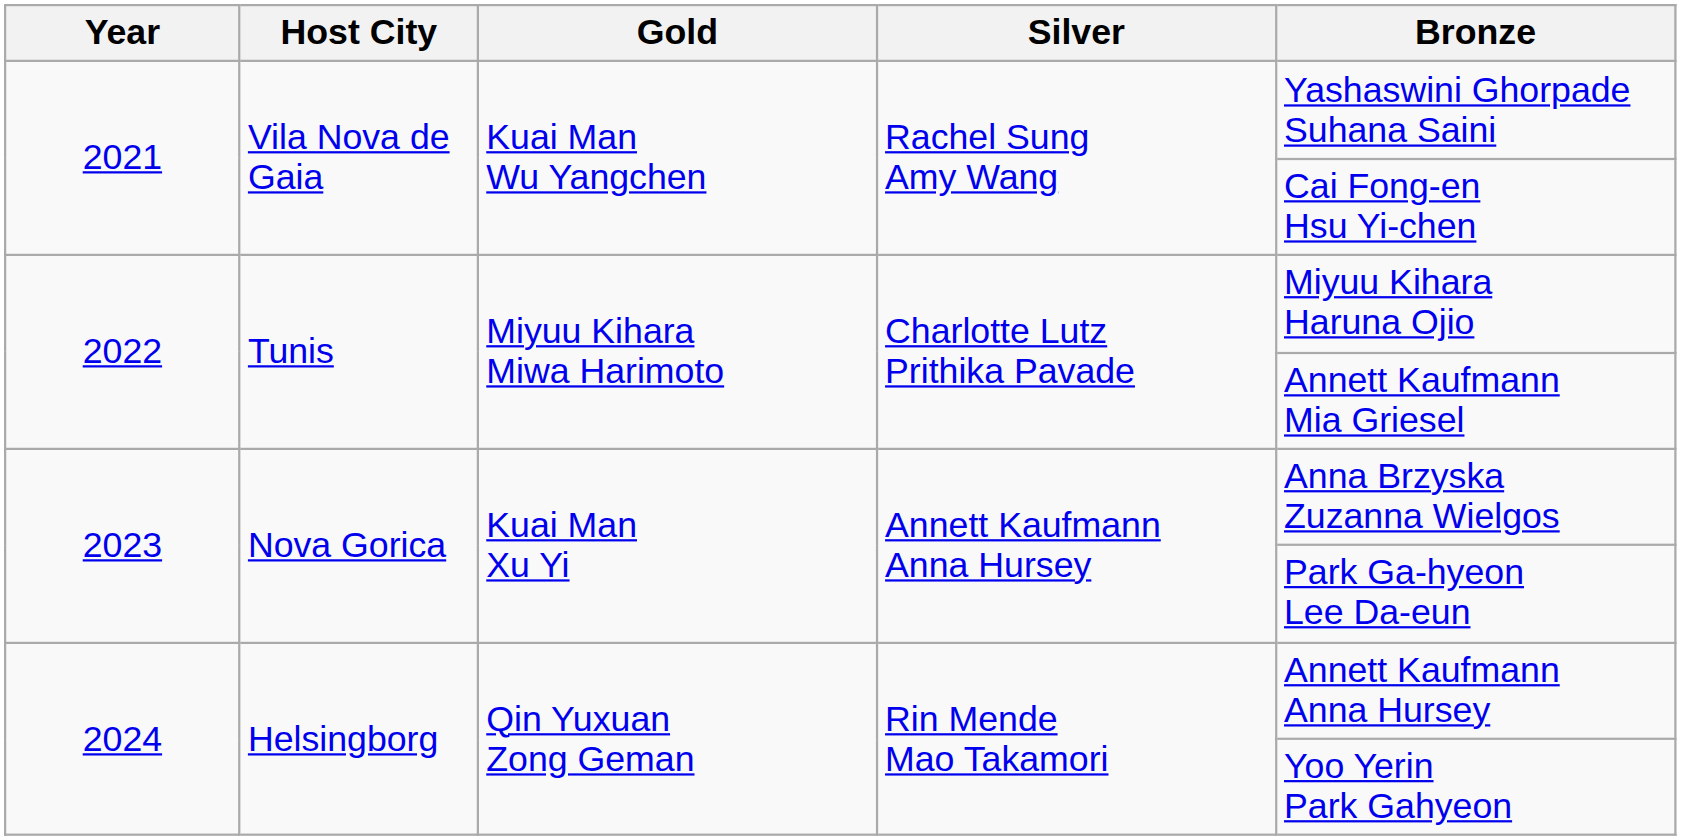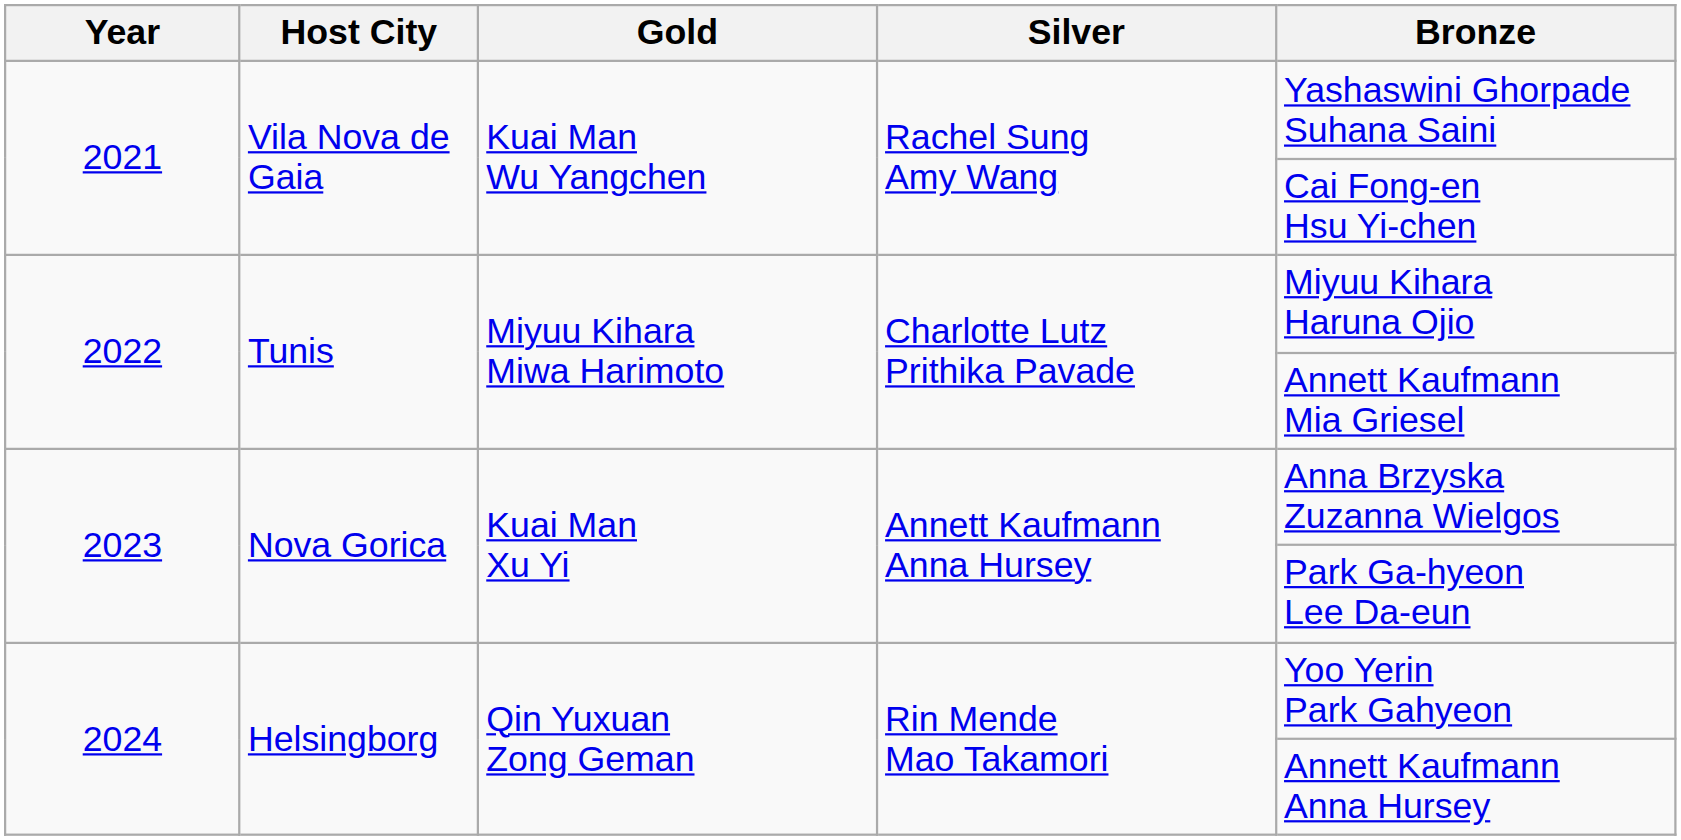(1422, 689) Annett Kaufmann Anna Hursey -> (1398, 689) Yoo Yerin Park Gahyeon
(1398, 786) Yoo Yerin Park Gahyeon -> (1422, 786) Annett Kaufmann Anna Hursey
